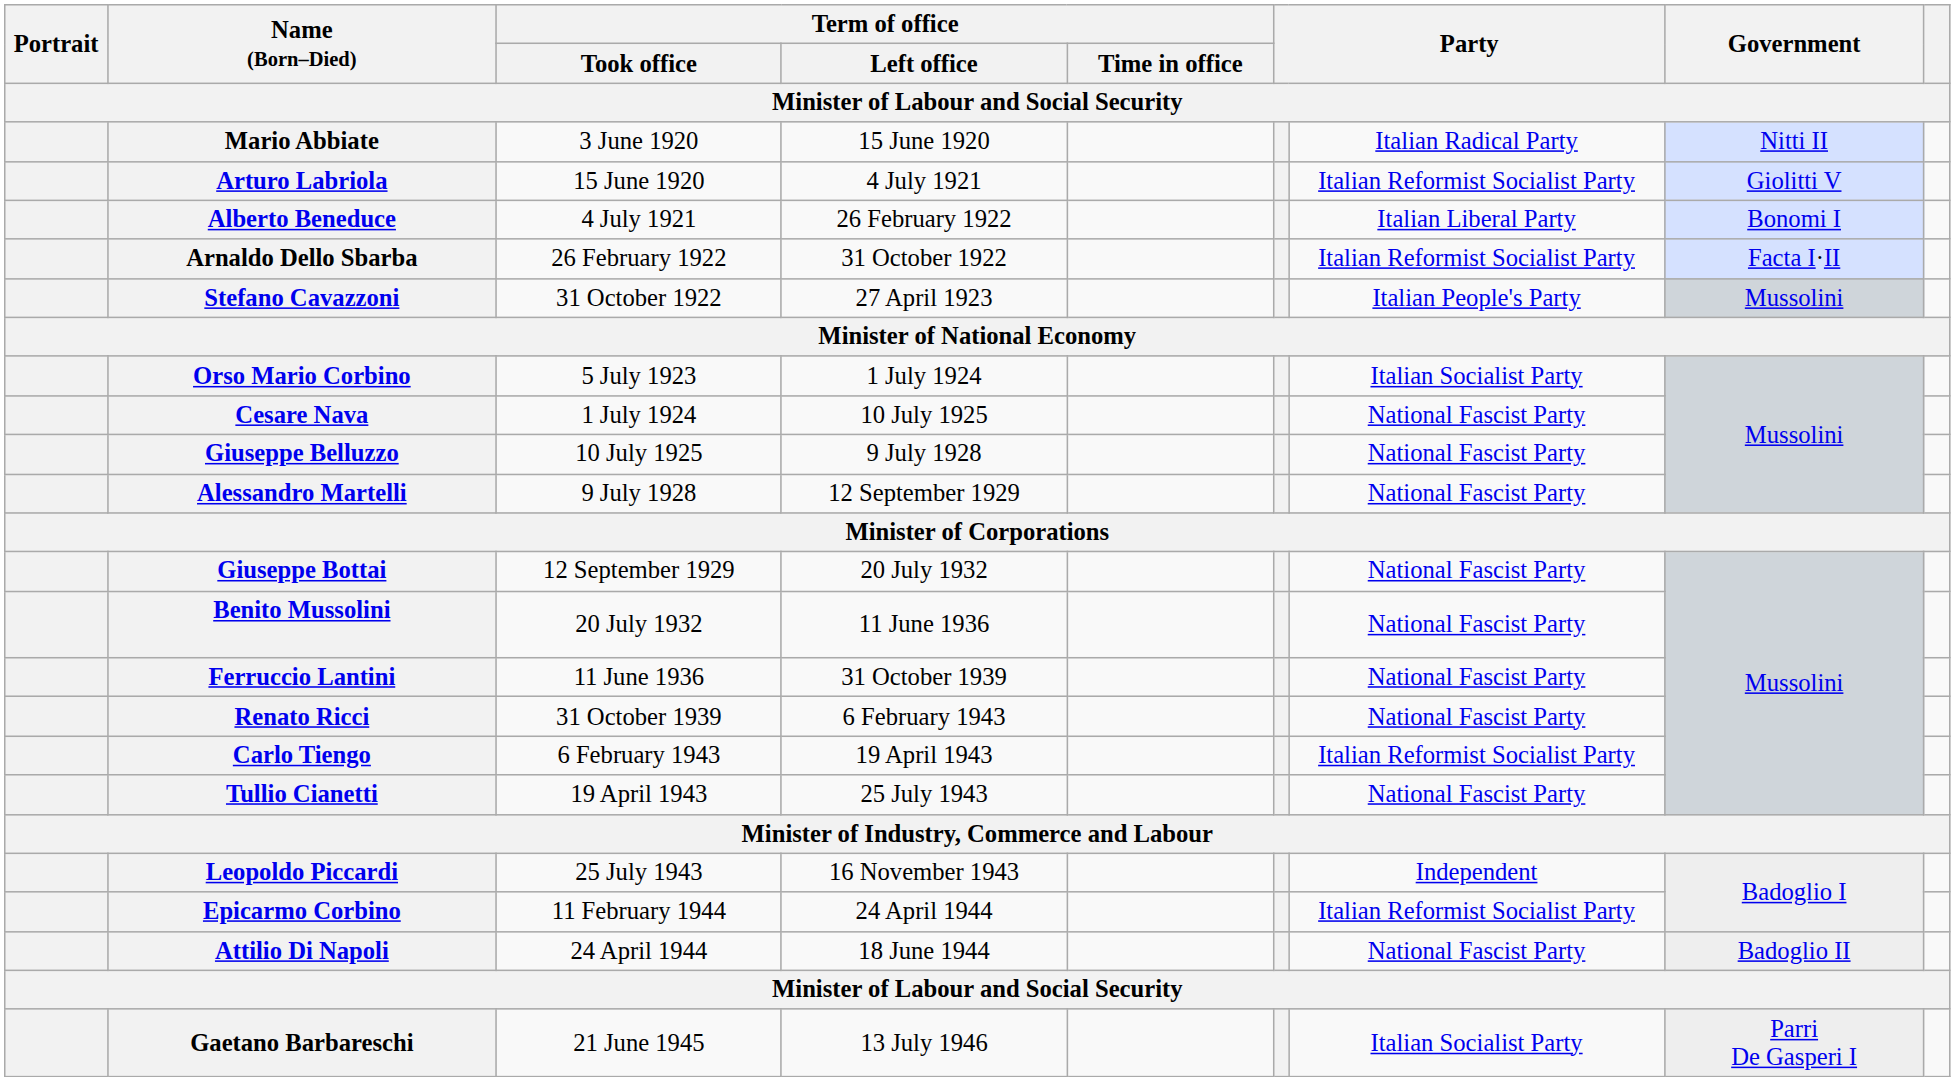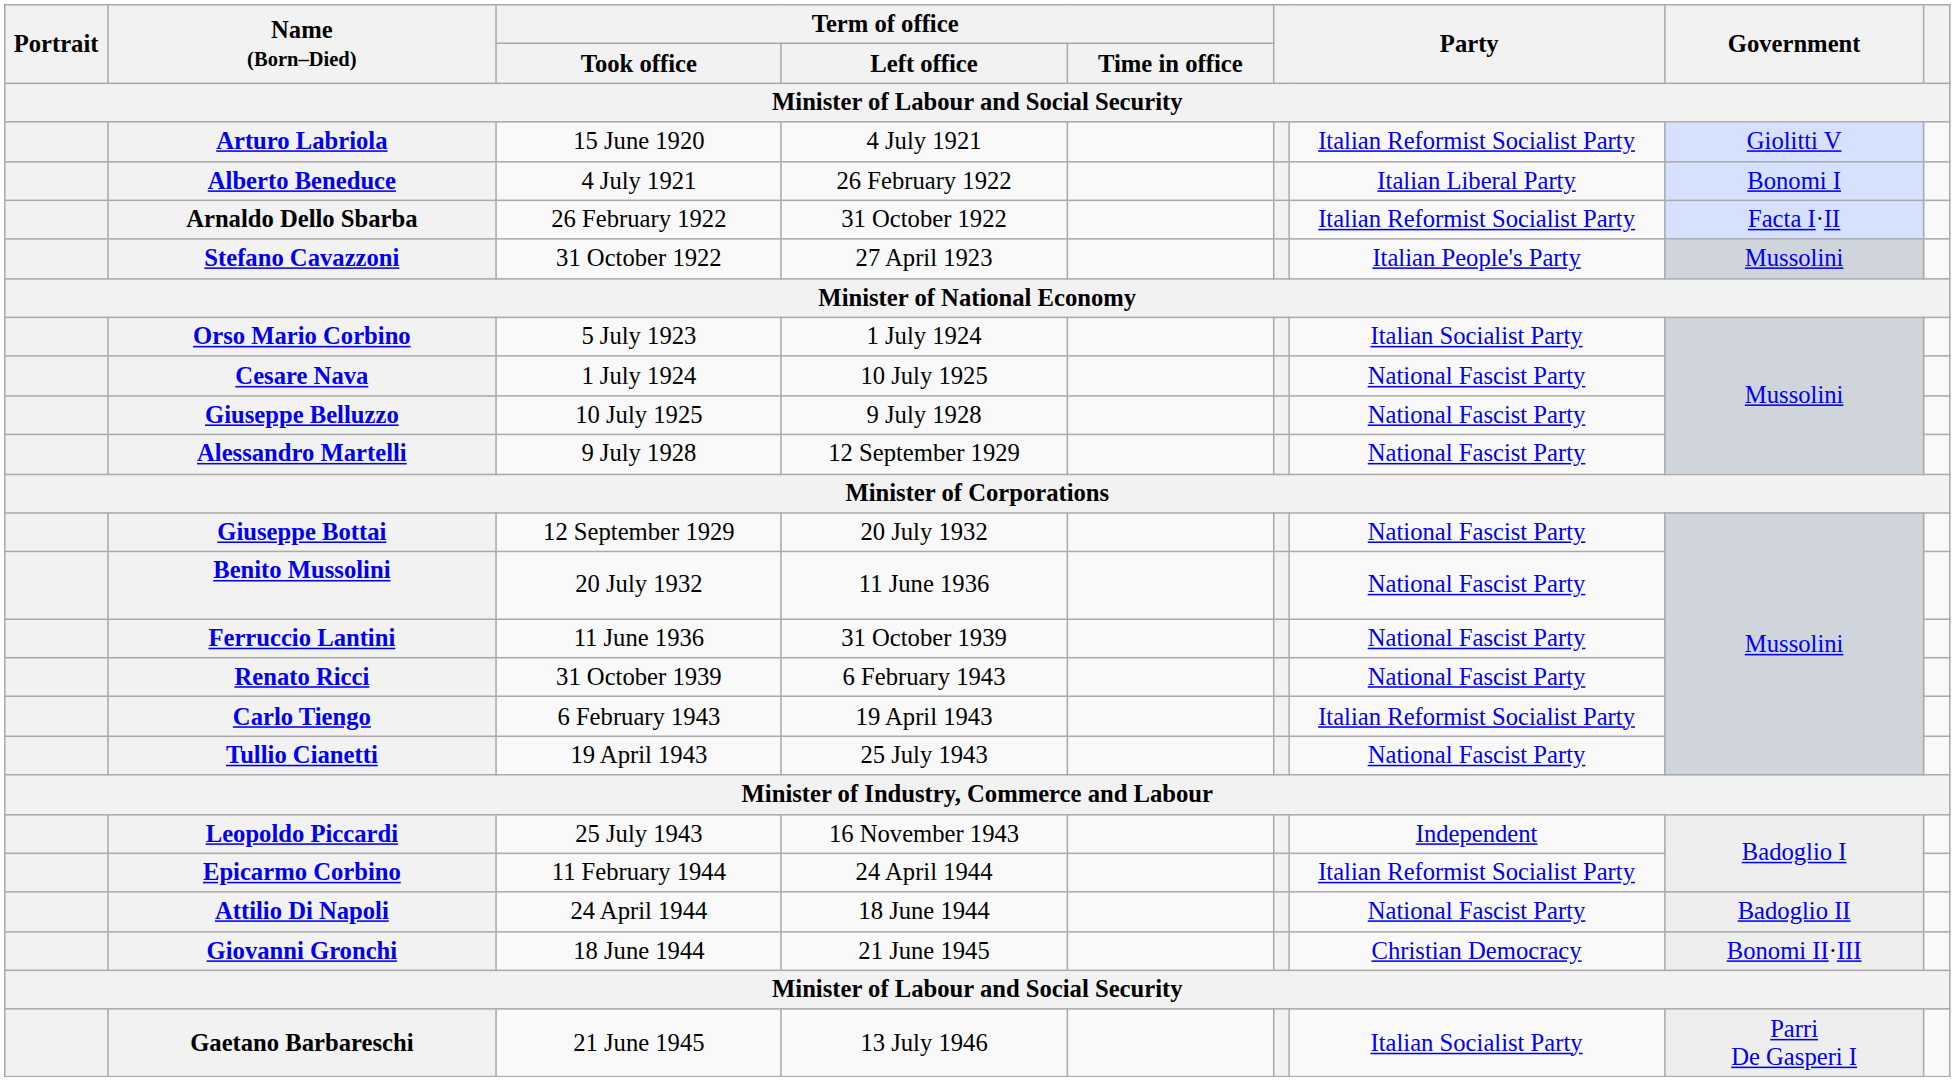- row: (302, 141)
+ row: (302, 950)
